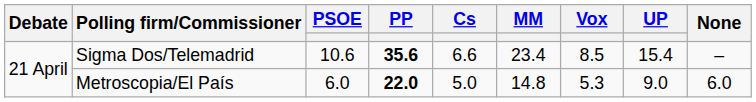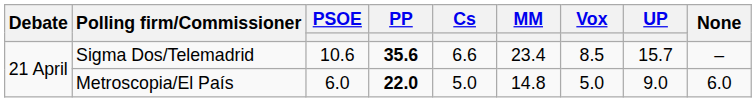(656, 55) 15.4 -> (656, 55) 15.7
(592, 83) 5.3 -> (592, 83) 5.0
